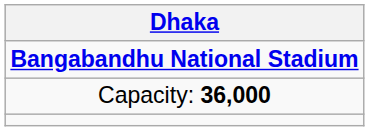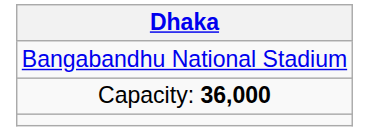(184, 59) bold -> (184, 59) normal
